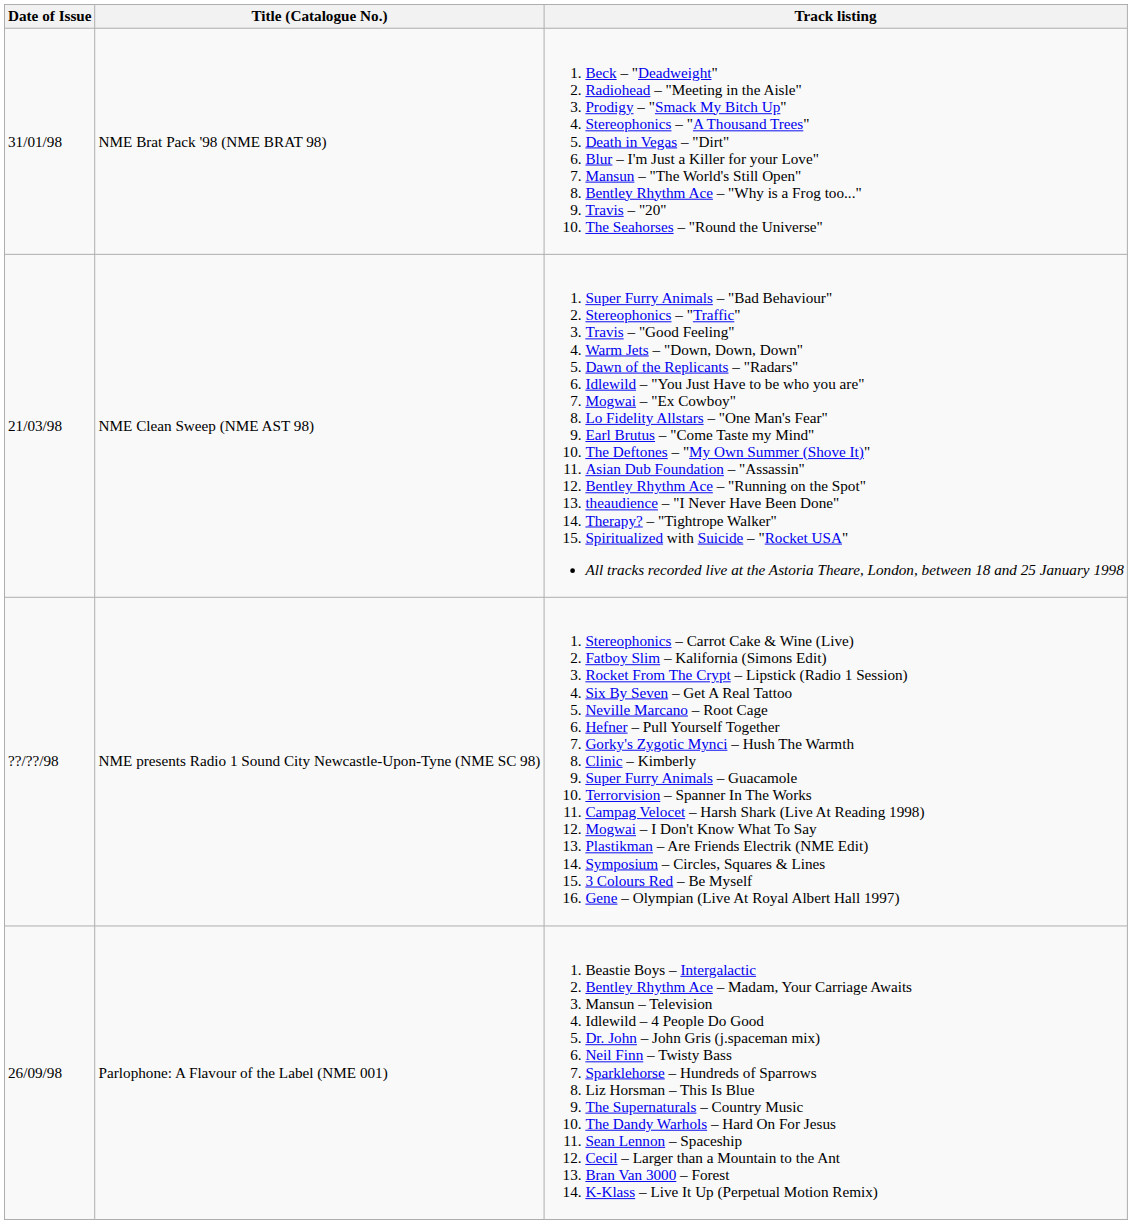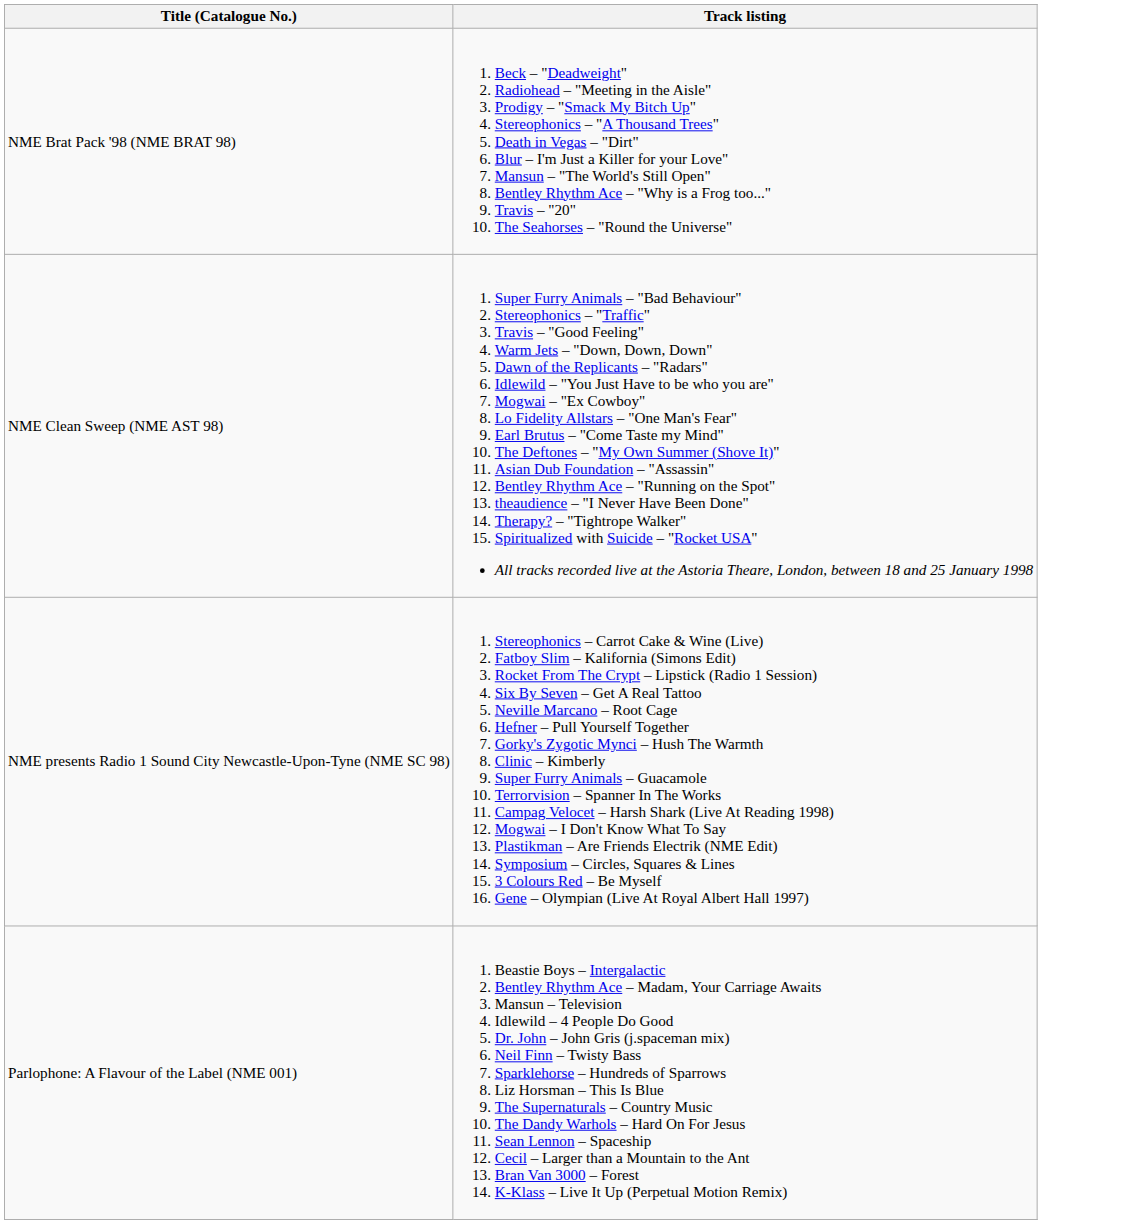- column: (50, 16)
